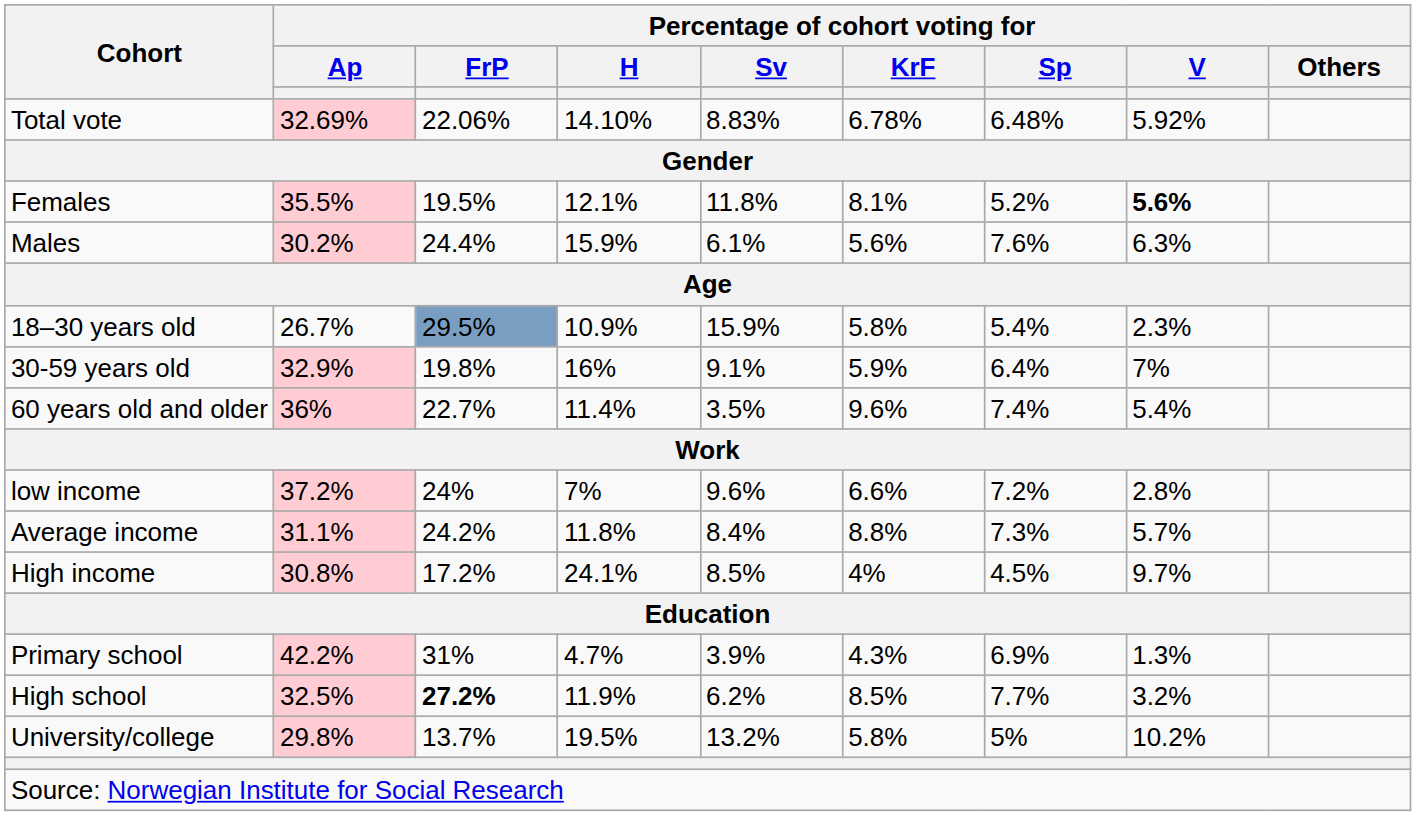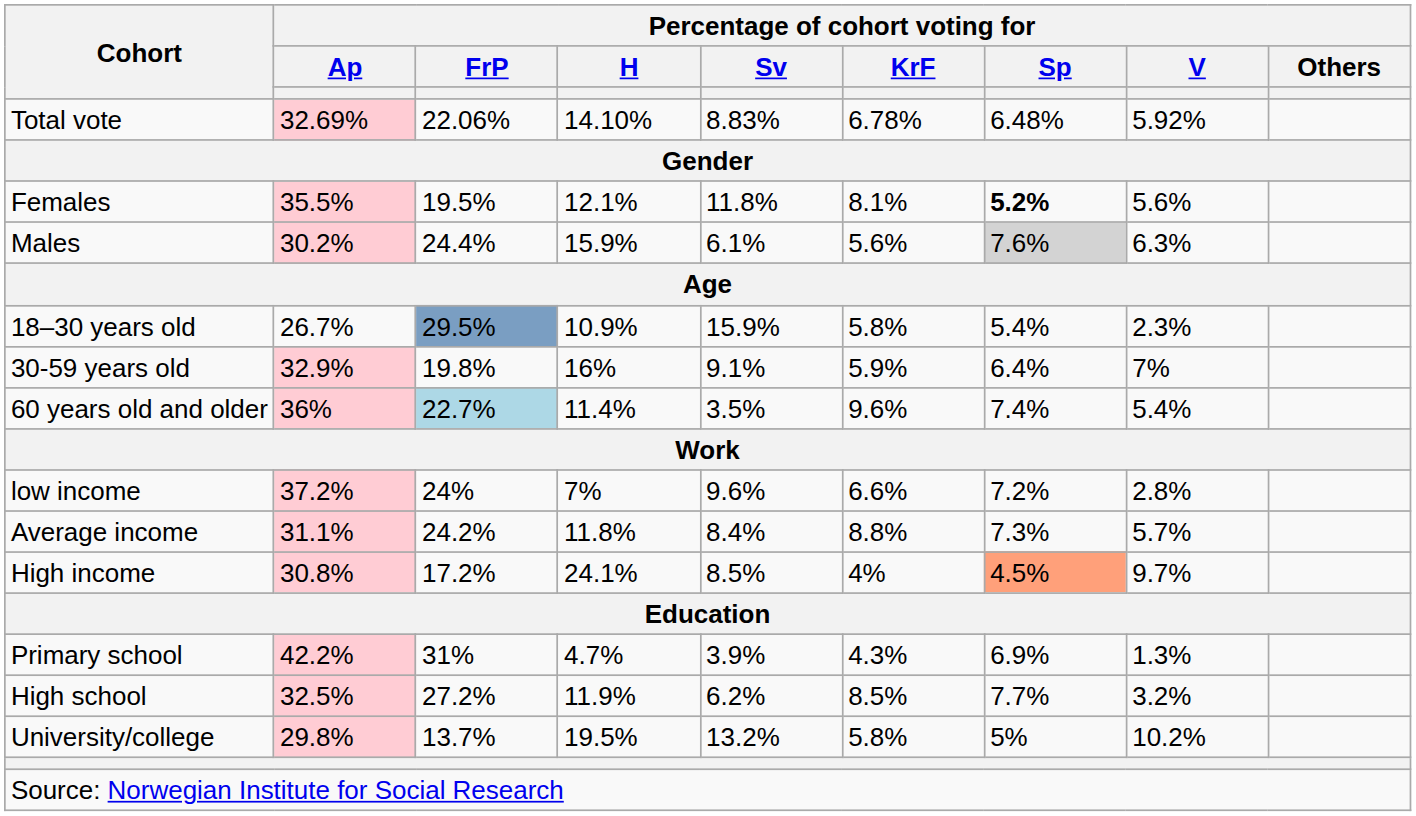(1020, 202) normal -> (1020, 202) bold
(1162, 202) bold -> (1162, 202) normal
(1020, 243) no background -> (1020, 243) lightgrey background
(459, 408) no background -> (459, 408) lightblue background
(1020, 573) no background -> (1020, 573) lightsalmon background
(459, 696) bold -> (459, 696) normal
